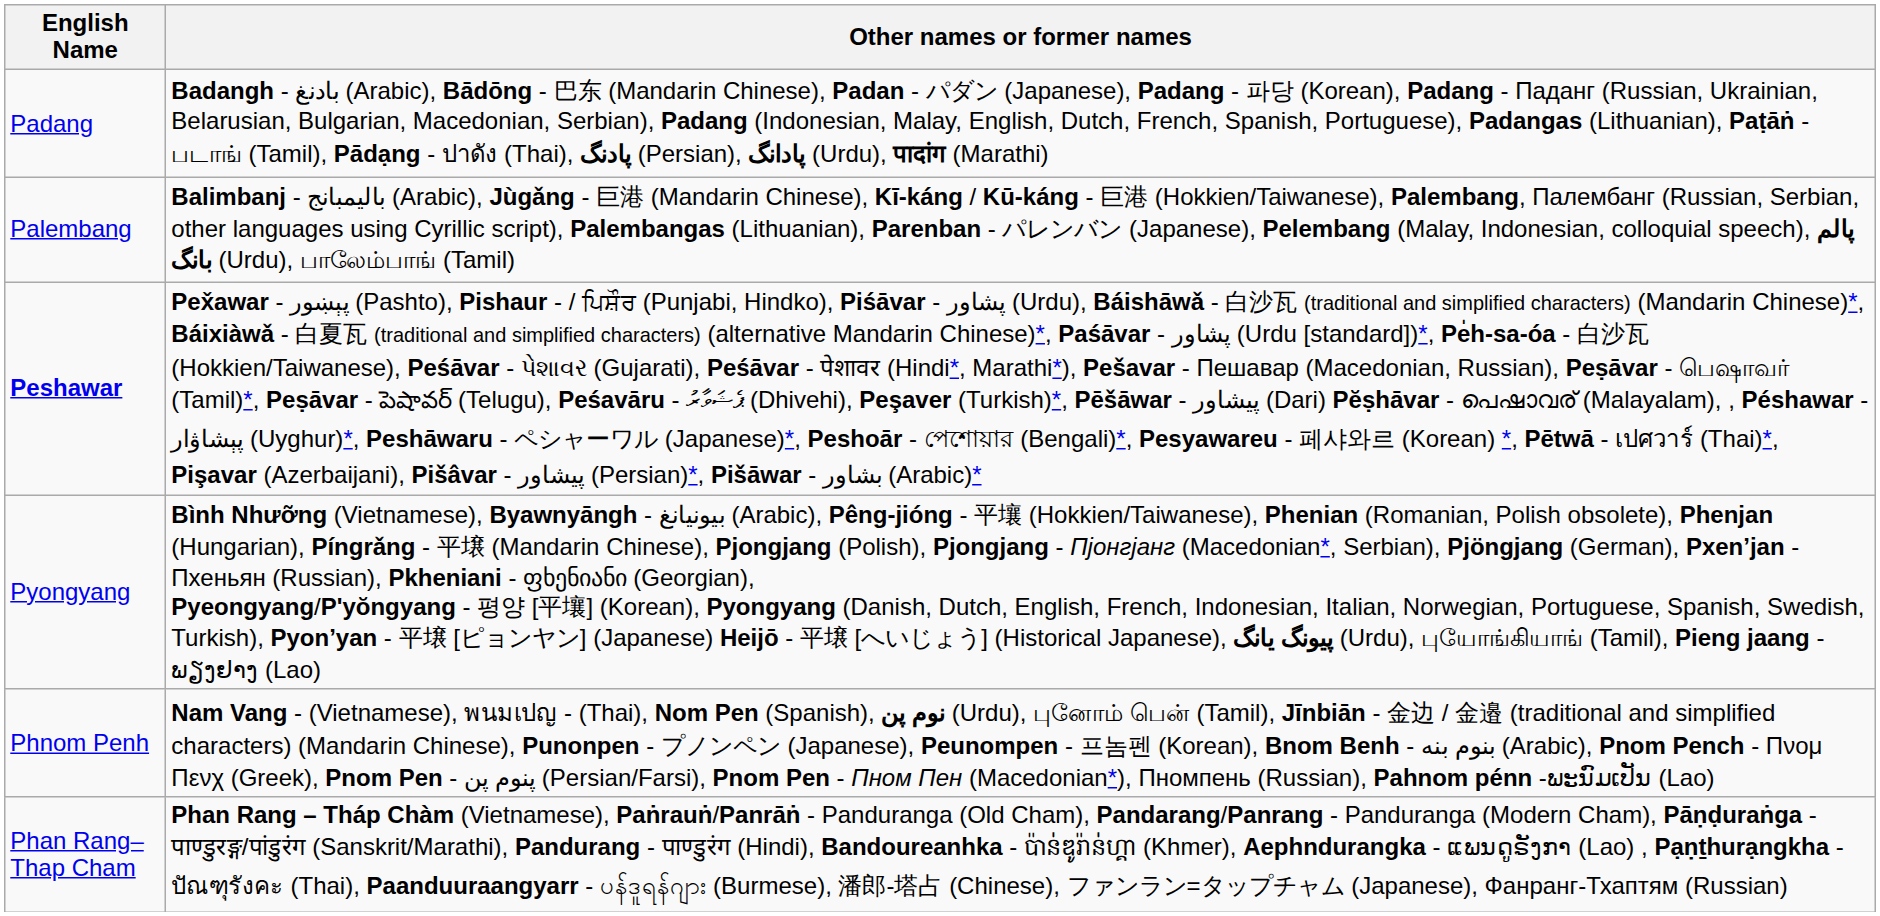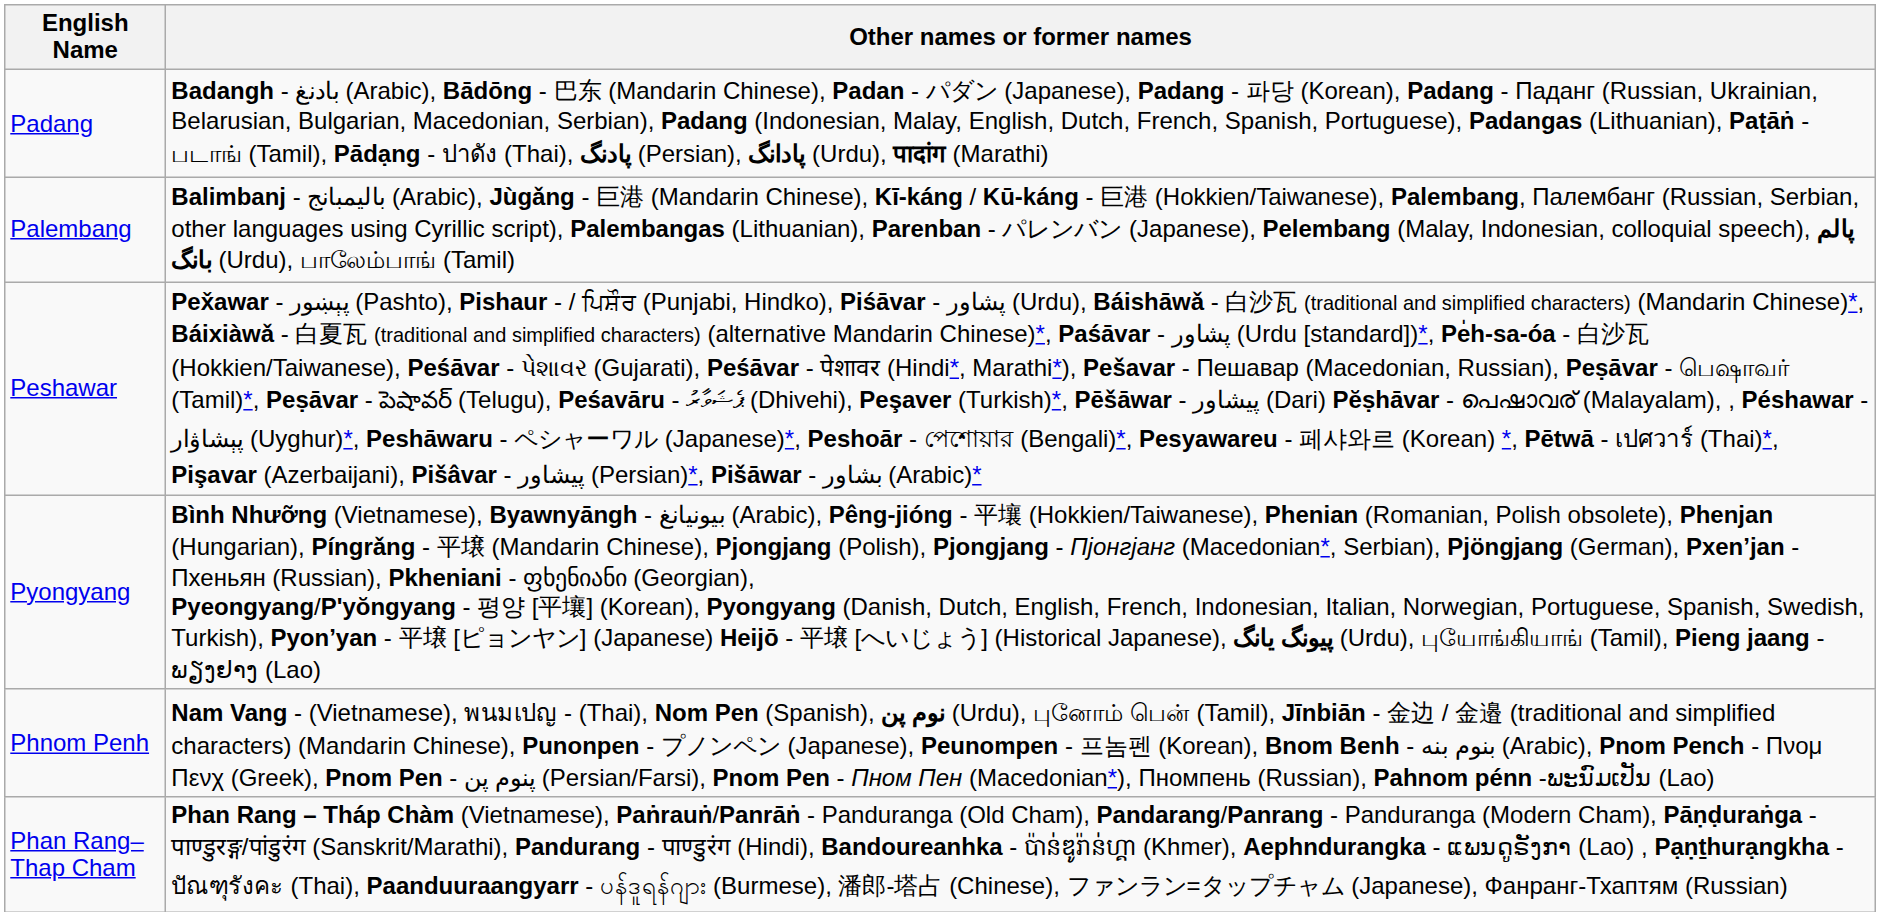(66, 388) bold -> (64, 388) normal
